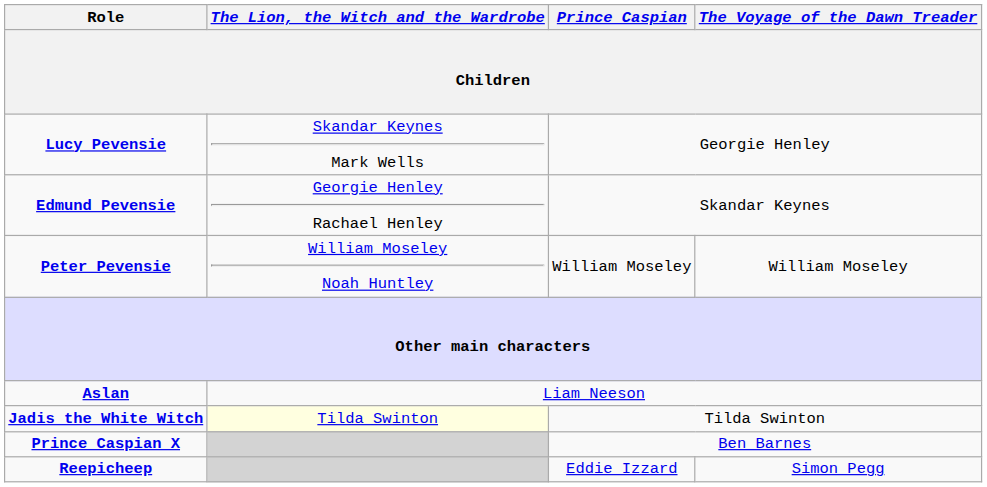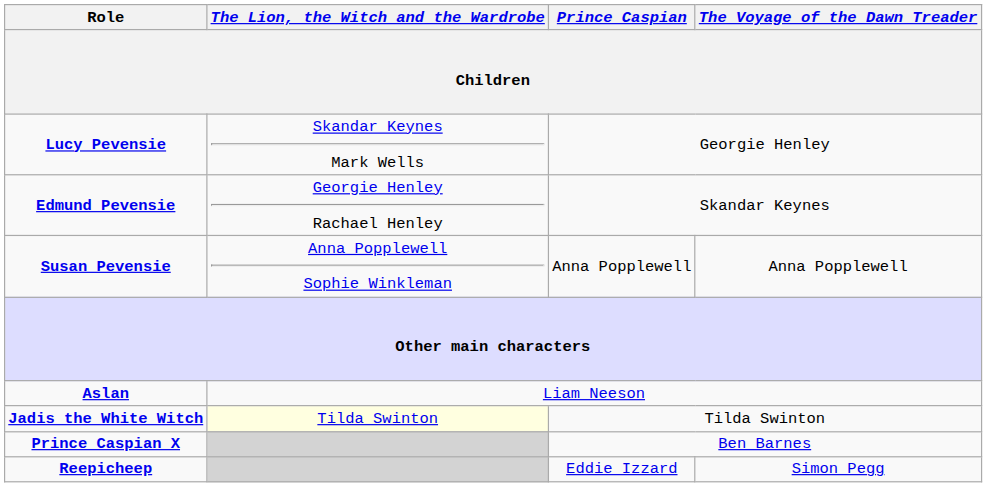- row: (106, 266)
+ row: (106, 266)
